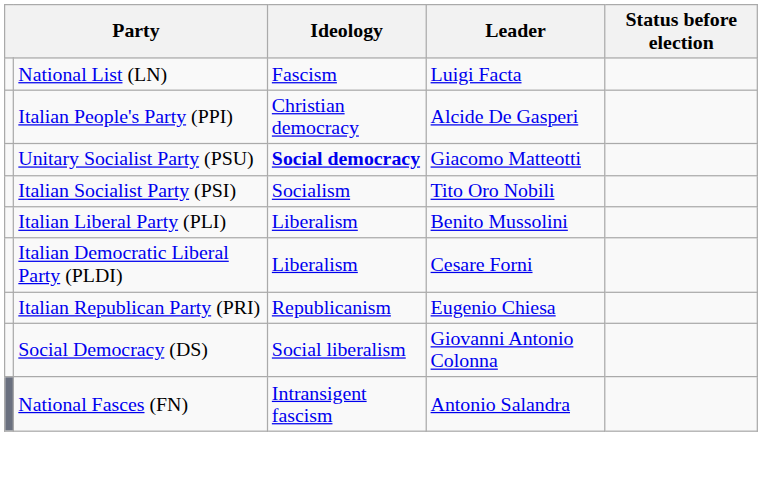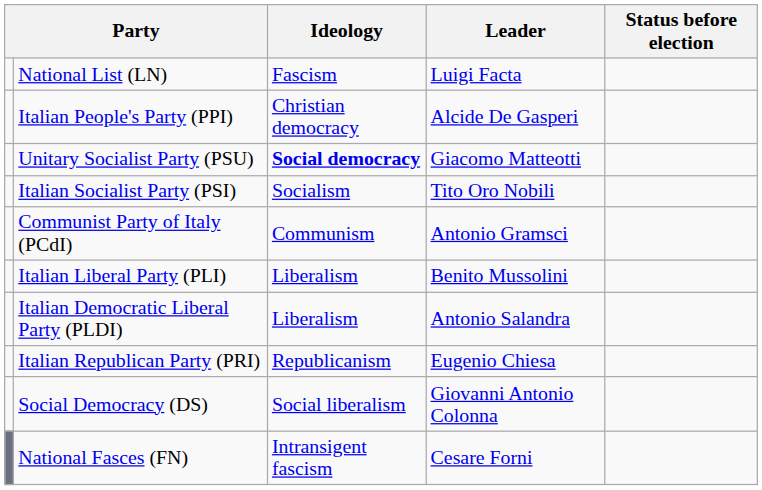+ row: (119, 233)
(482, 264) Cesare Forni -> (500, 318) Antonio Salandra
(500, 403) Antonio Salandra -> (482, 457) Cesare Forni
